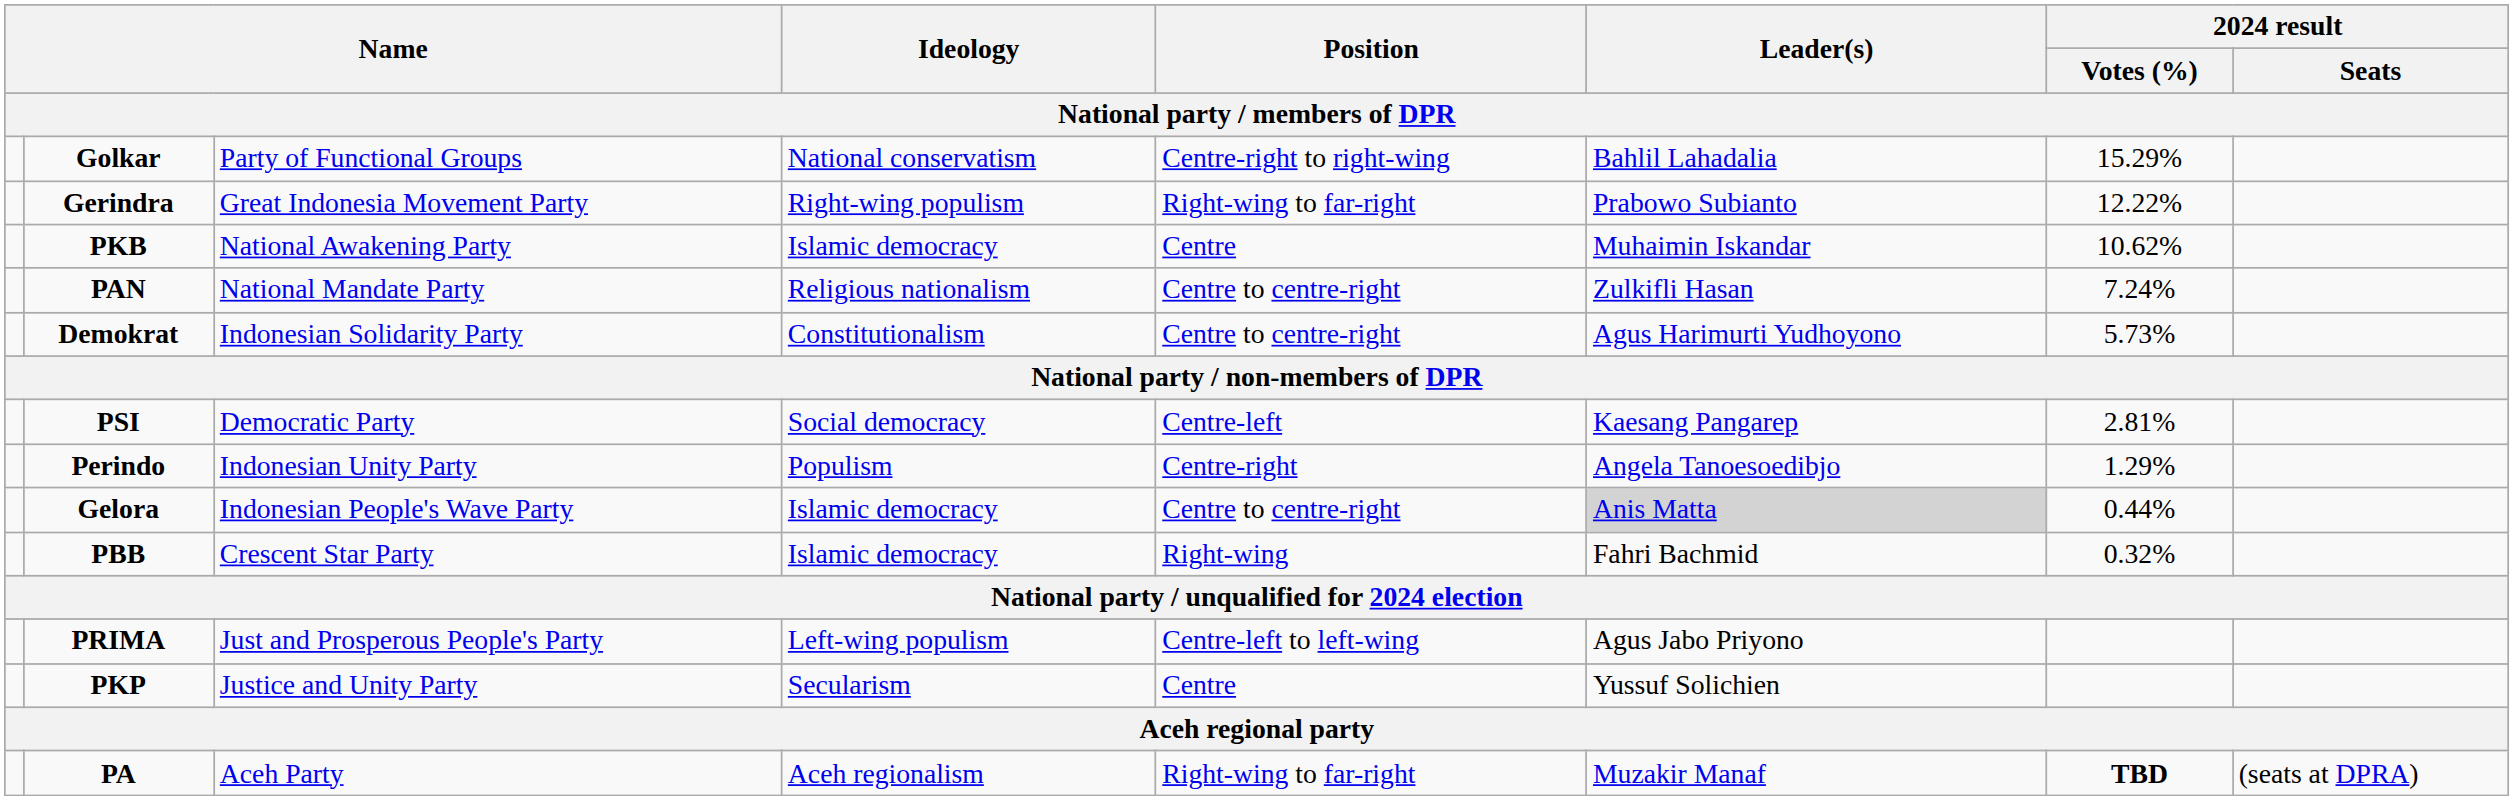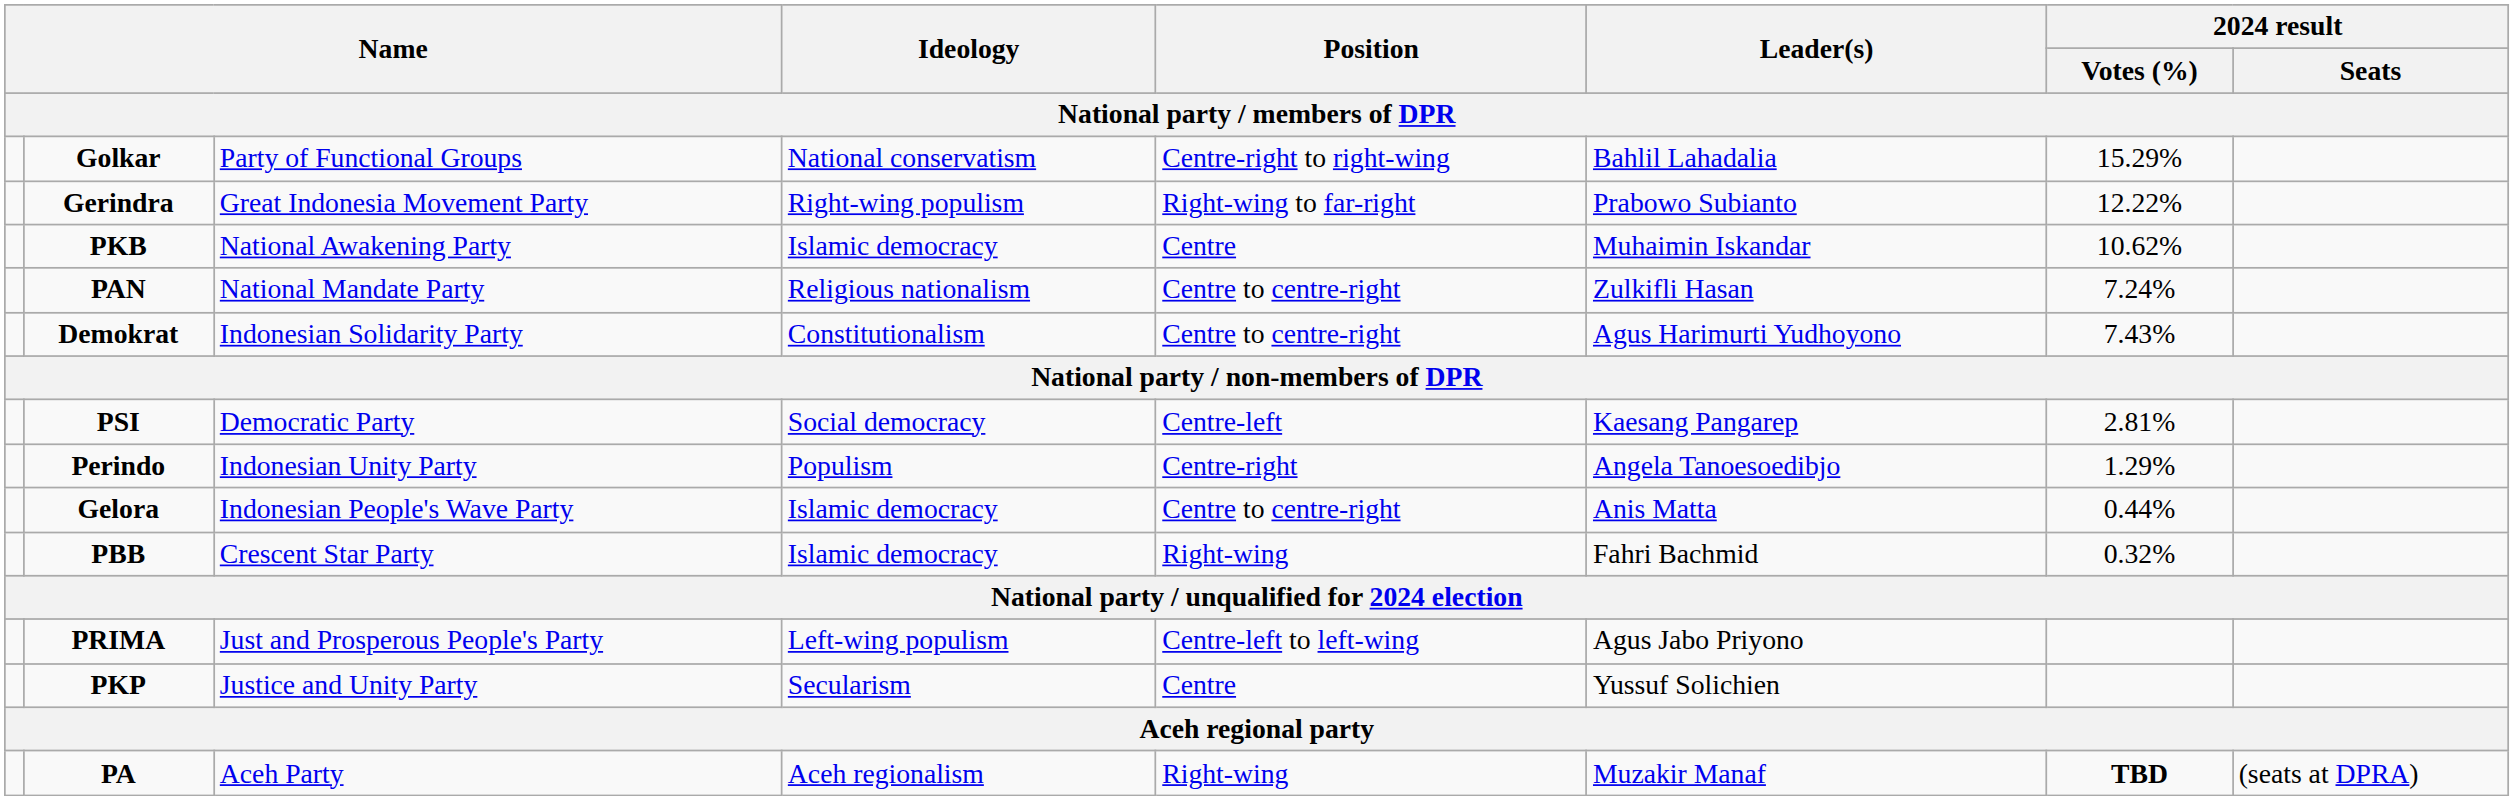(2139, 333) 5.73% -> (2139, 333) 7.43%
(1655, 509) lightgrey background -> (1655, 509) no background
(1289, 772) Right-wing to far-right -> (1225, 772) Right-wing
